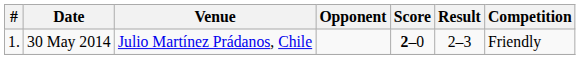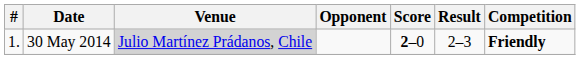(215, 41) no background -> (215, 41) lightgrey background
(515, 41) normal -> (517, 41) bold
